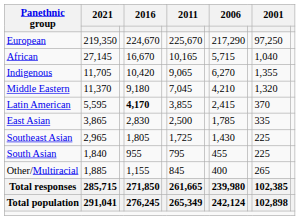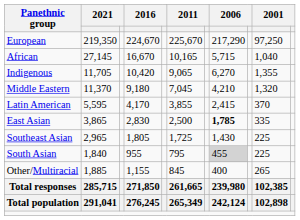(138, 105) bold -> (138, 105) normal
(223, 121) normal -> (223, 121) bold
(219, 154) no background -> (219, 154) lightgrey background
